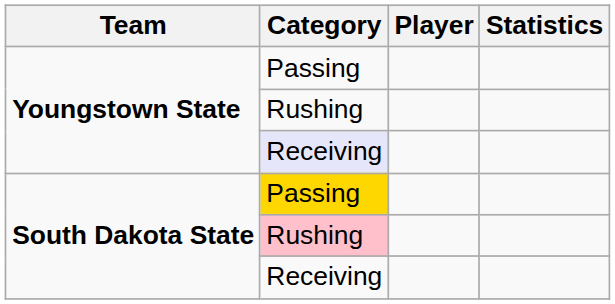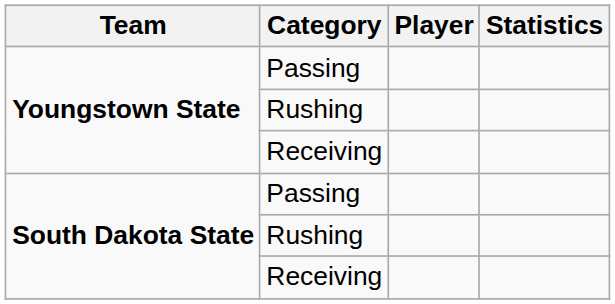(324, 151) lavender background -> (324, 151) no background
(313, 193) gold background -> (313, 193) no background
(315, 235) pink background -> (315, 235) no background
